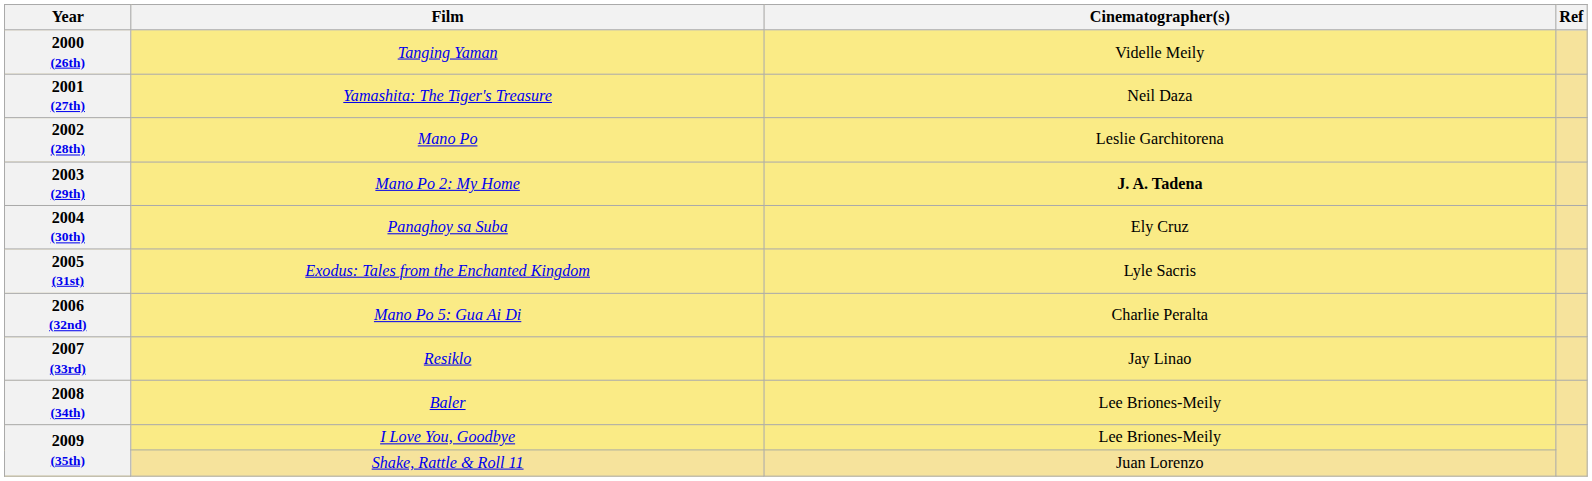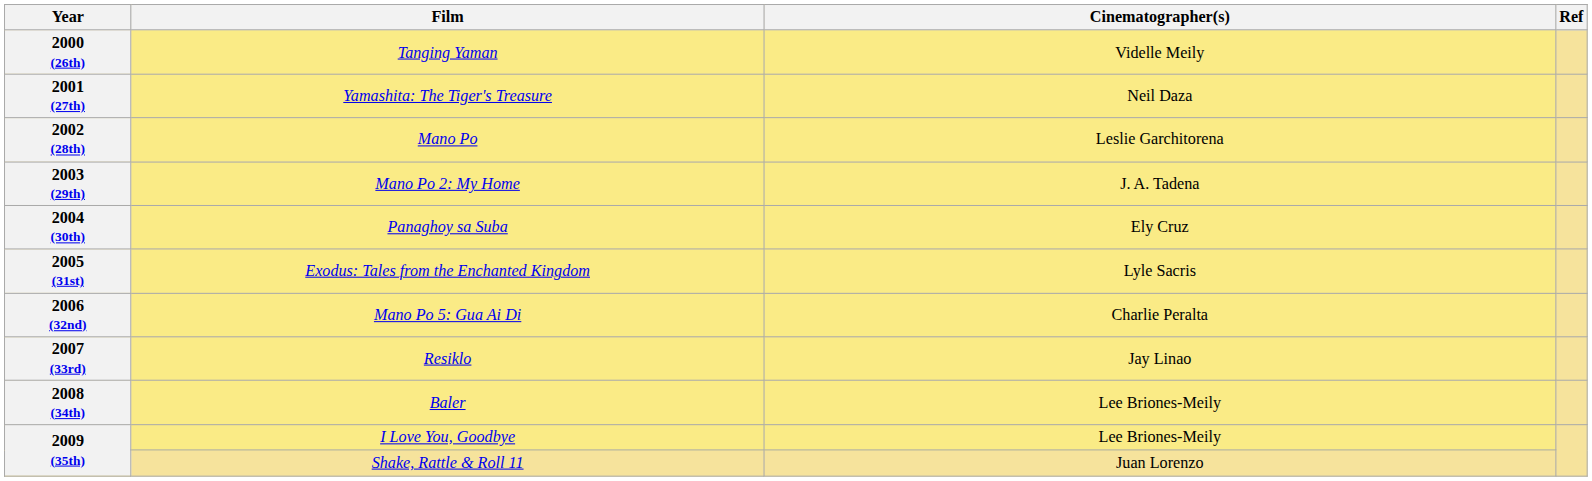(1160, 183) bold -> (1160, 183) normal
